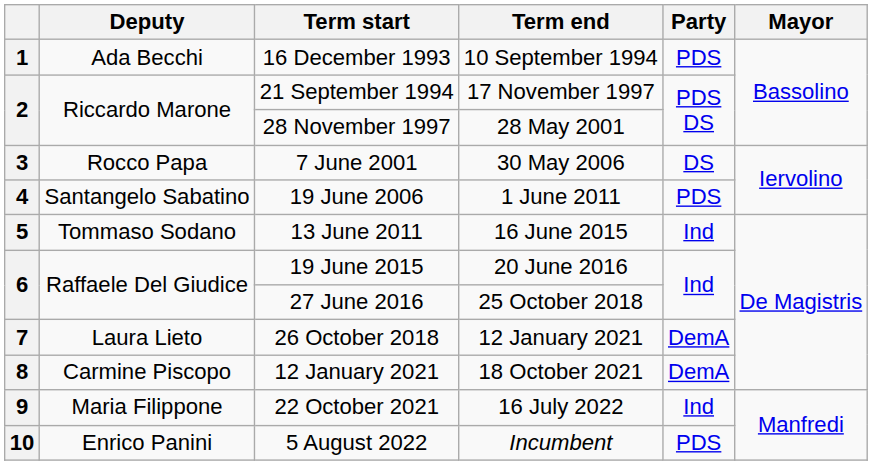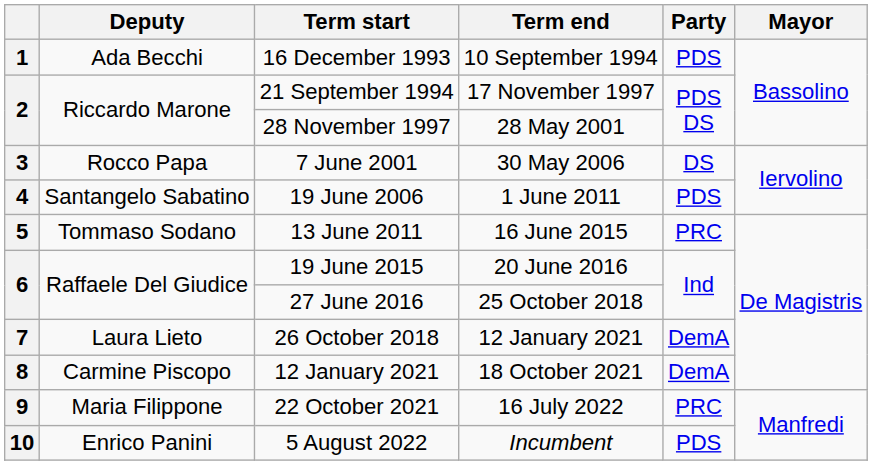(699, 232) Ind -> (699, 232) PRC
(699, 407) Ind -> (699, 407) PRC
